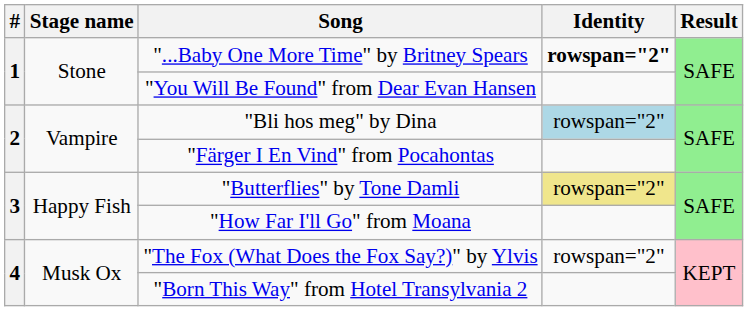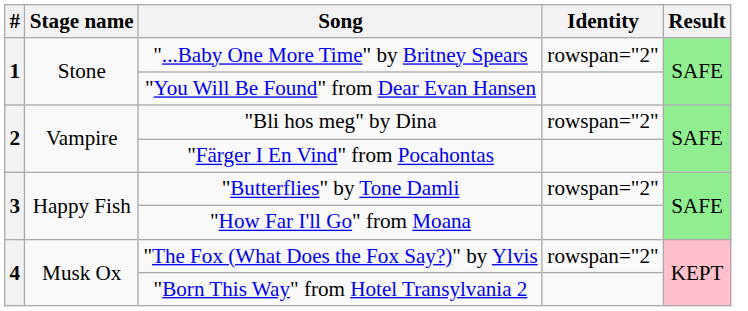(609, 54) bold -> (603, 54) normal
(609, 121) lightblue background -> (603, 121) no background
(609, 188) khaki background -> (603, 188) no background
